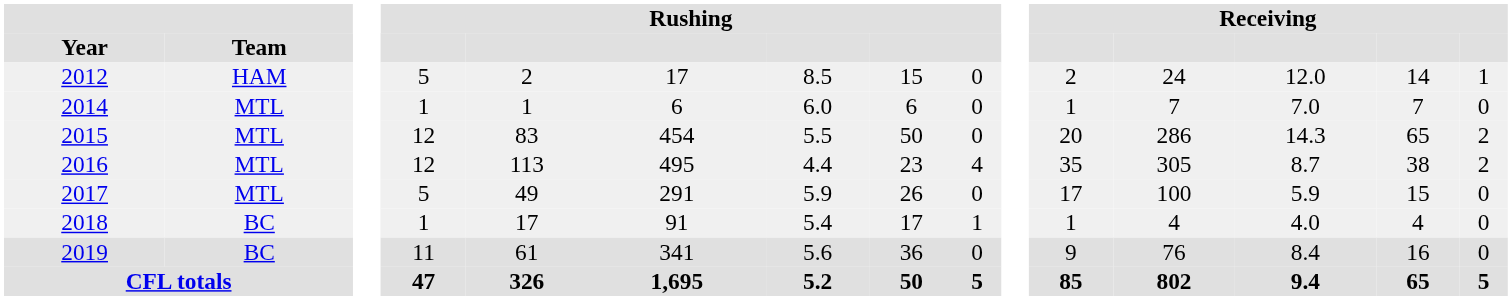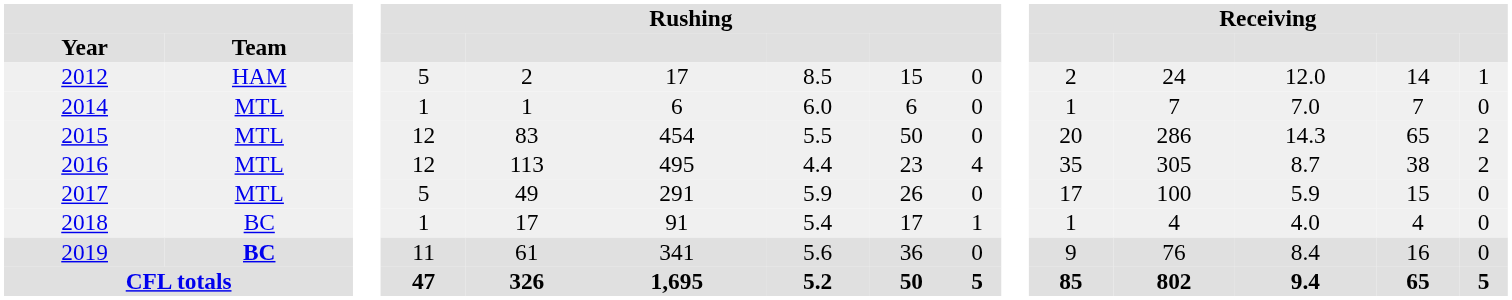(259, 251) normal -> (259, 251) bold
